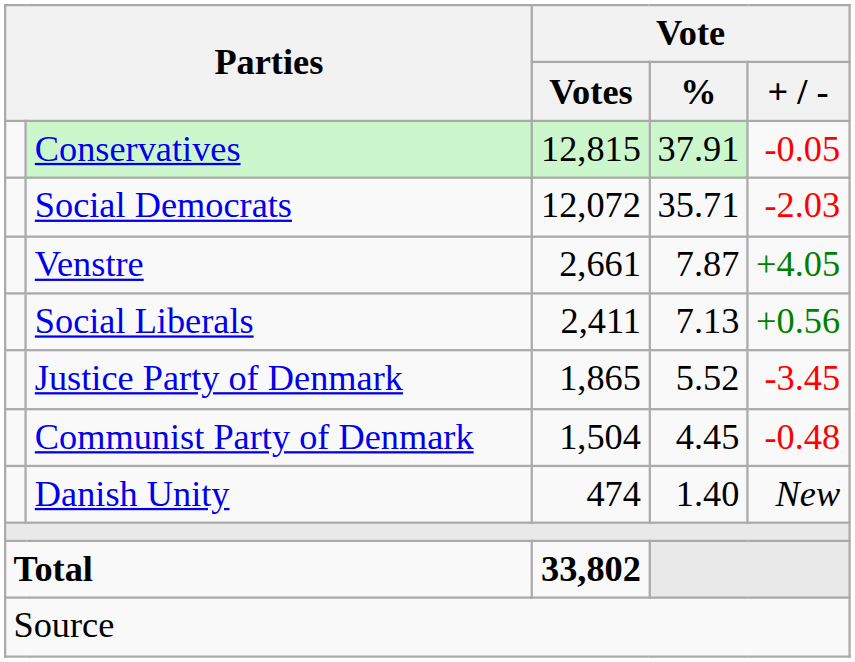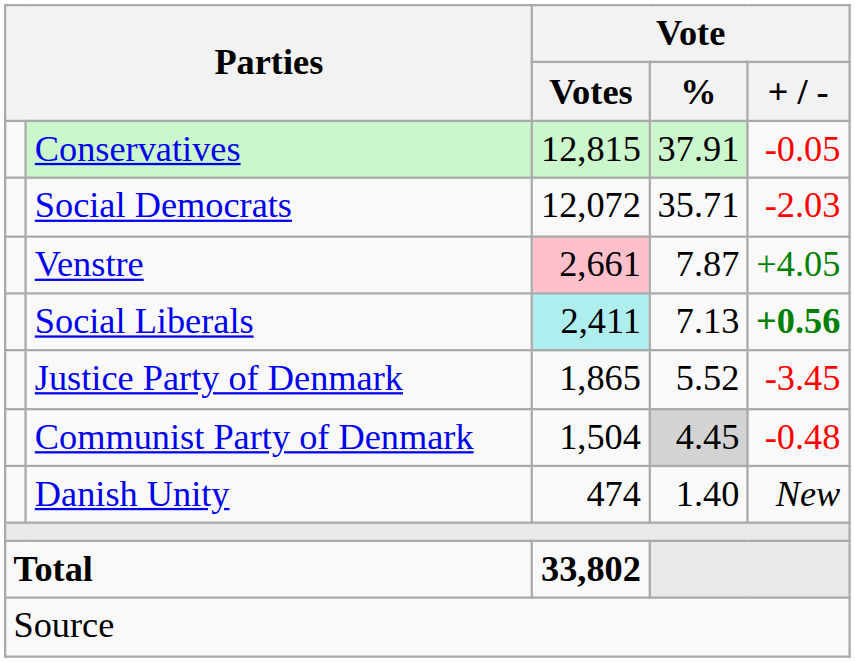(600, 263) no background -> (600, 263) pink background
(601, 321) no background -> (601, 321) paleturquoise background
(798, 321) normal -> (798, 321) bold
(708, 436) no background -> (708, 436) lightgrey background
